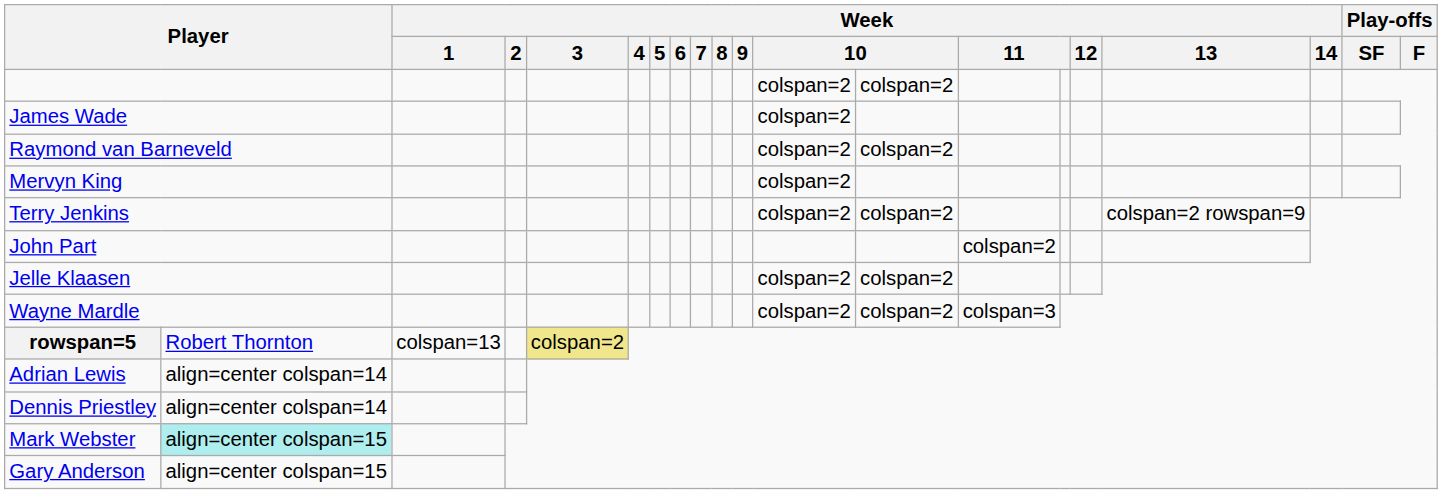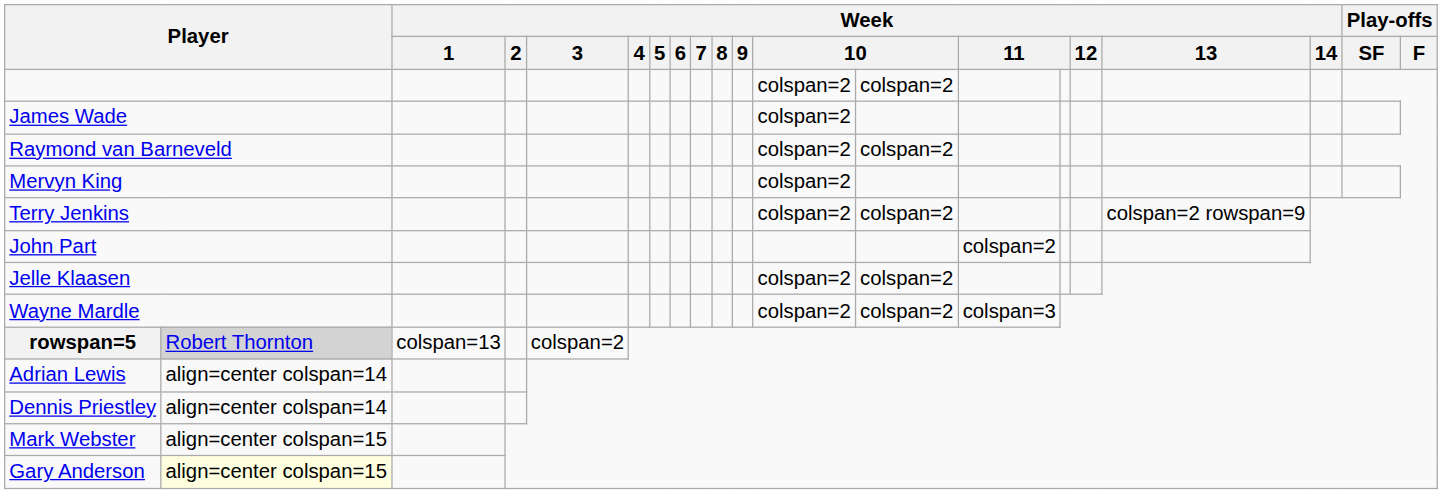(239, 342) no background -> (239, 342) lightgrey background
(577, 342) khaki background -> (577, 342) no background
(276, 439) paleturquoise background -> (276, 439) no background
(276, 471) no background -> (276, 471) lightyellow background
